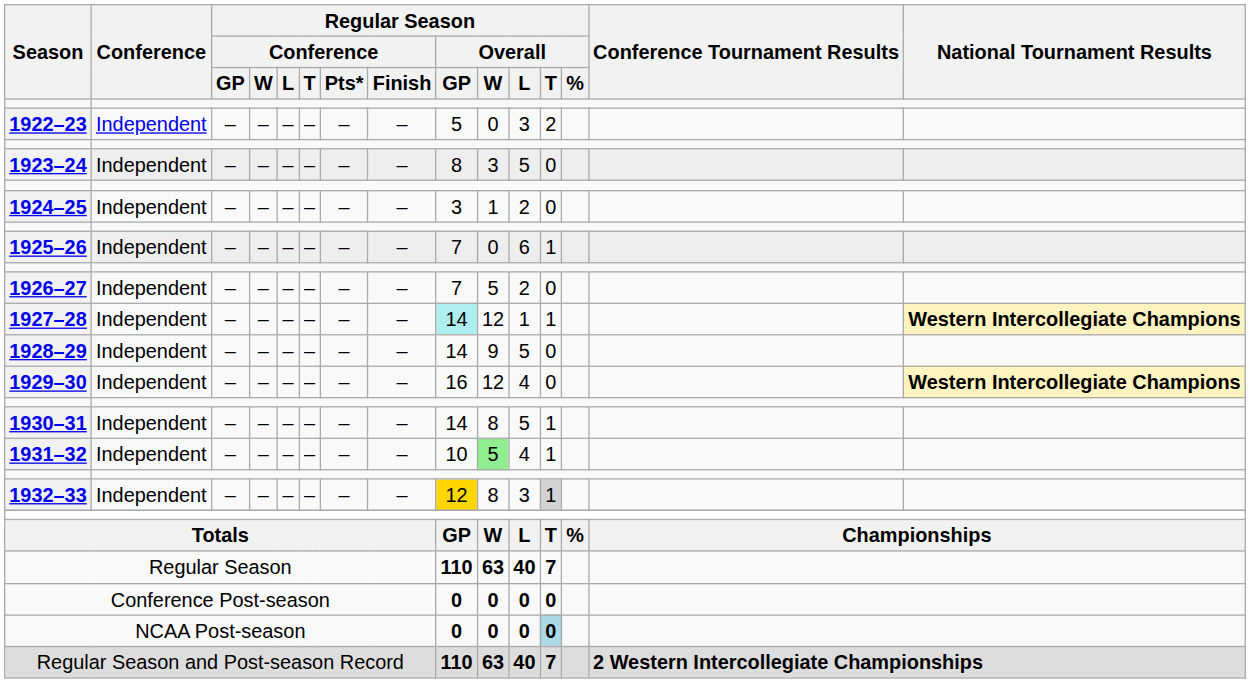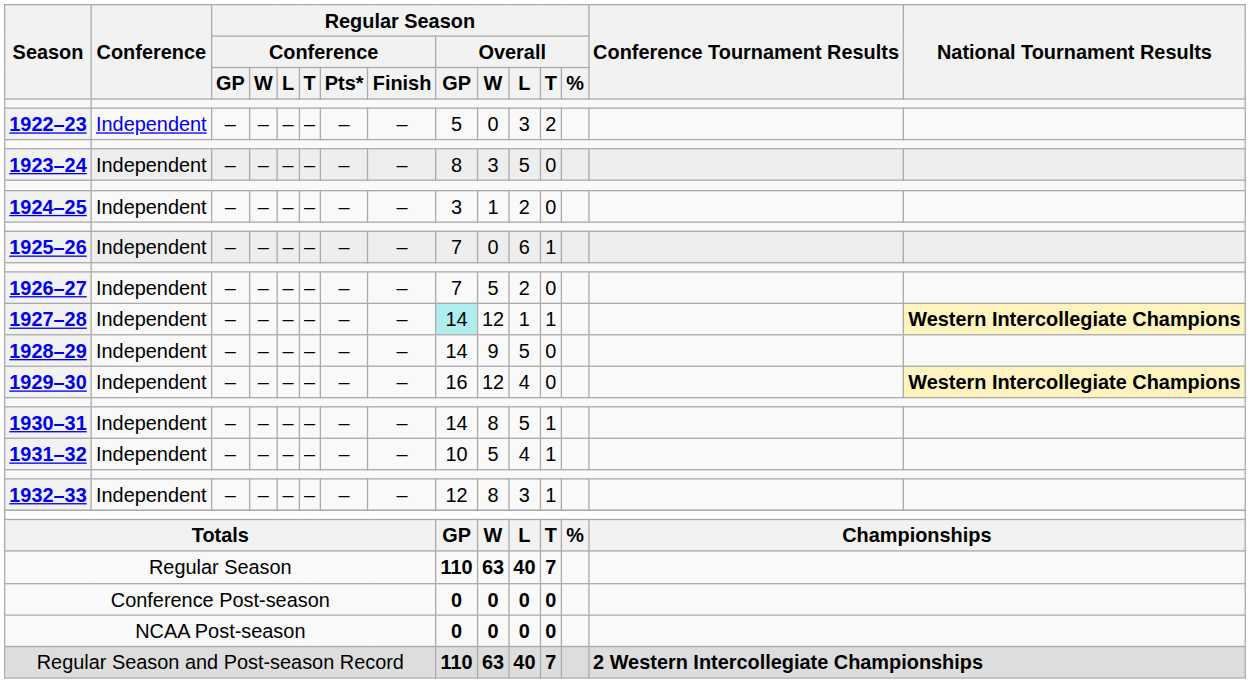(493, 454) lightgreen background -> (493, 454) no background
(457, 495) gold background -> (457, 495) no background
(551, 495) lightgrey background -> (551, 495) no background
(551, 630) lightblue background -> (551, 630) no background
